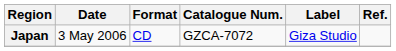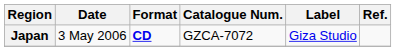(142, 35) normal -> (142, 35) bold
